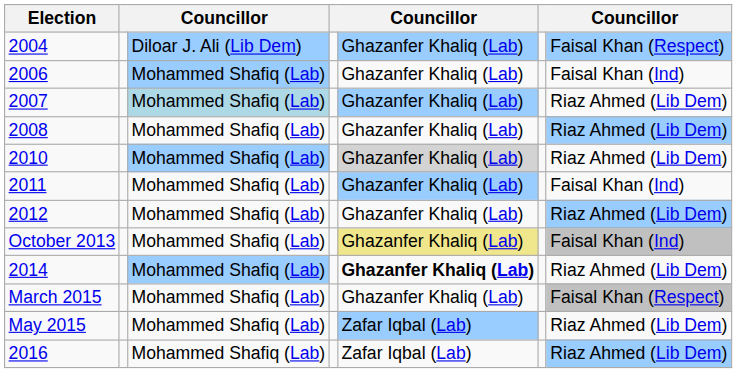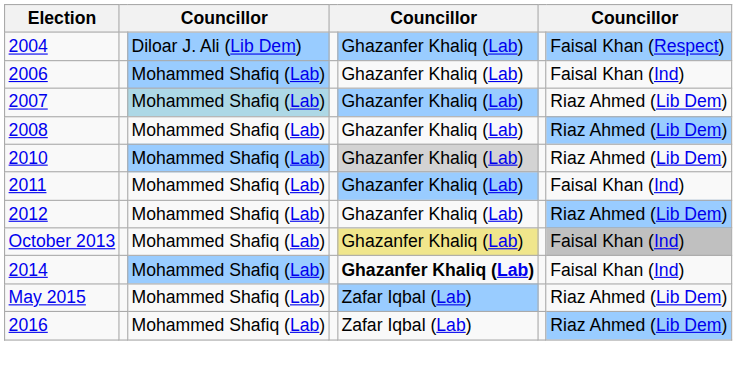(639, 269) Riaz Ahmed (Lib Dem) -> (617, 269) Faisal Khan (Ind)
- row: (55, 297)
